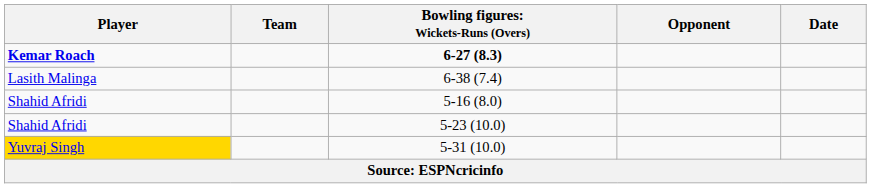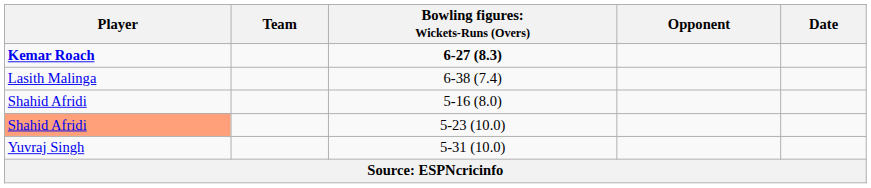(47, 124) no background -> (47, 124) lightsalmon background
(46, 147) gold background -> (46, 147) no background
